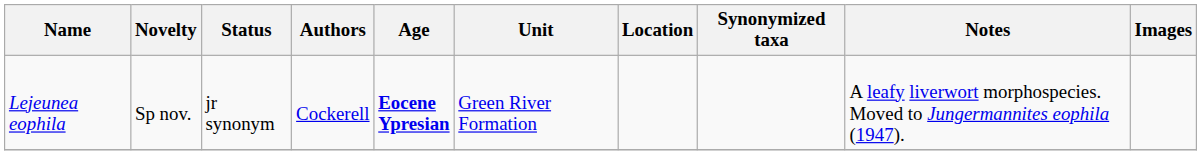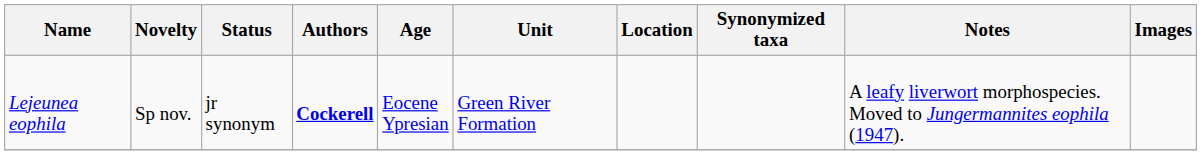(333, 113) normal -> (335, 113) bold
(414, 113) bold -> (415, 113) normal
